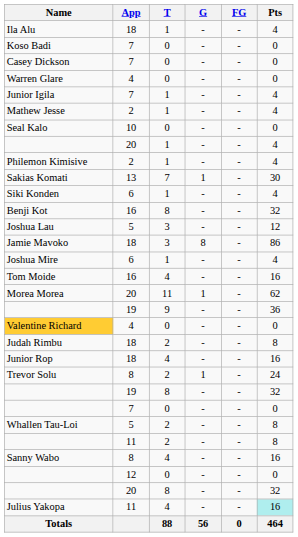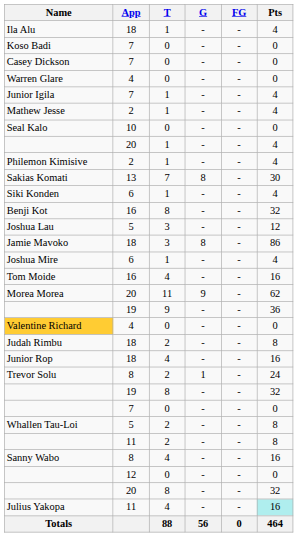(203, 177) 1 -> (203, 177) 8
(203, 293) 1 -> (203, 293) 9
